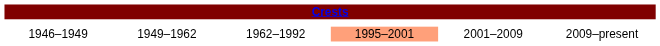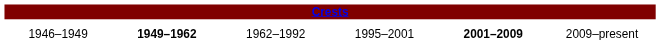(167, 34) normal -> (167, 34) bold
(384, 34) lightsalmon background -> (384, 34) no background
(493, 34) normal -> (493, 34) bold
